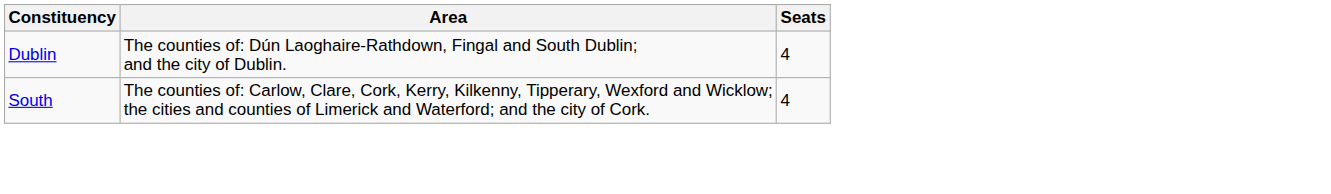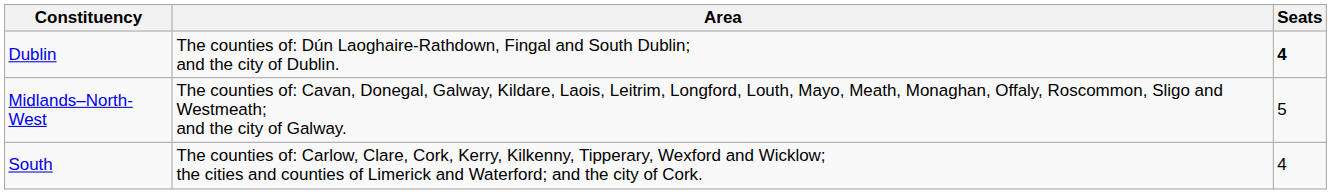(785, 54) normal -> (1282, 54) bold
+ row: (71, 109)
